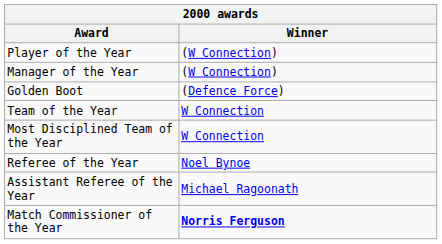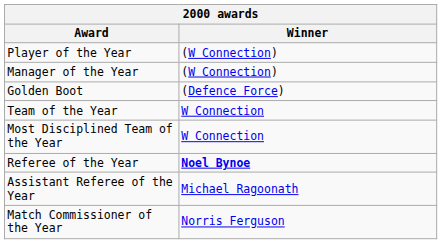(216, 162) normal -> (216, 162) bold
(233, 221) bold -> (233, 221) normal
